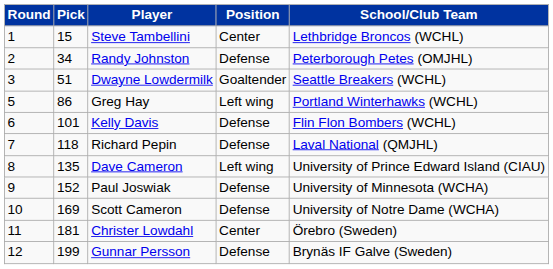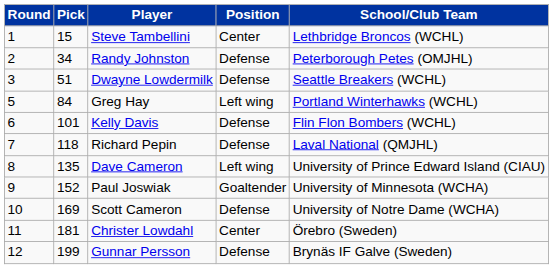(253, 79) Goaltender -> (244, 79) Defense
(64, 101) 86 -> (64, 101) 84
(244, 187) Defense -> (253, 187) Goaltender
